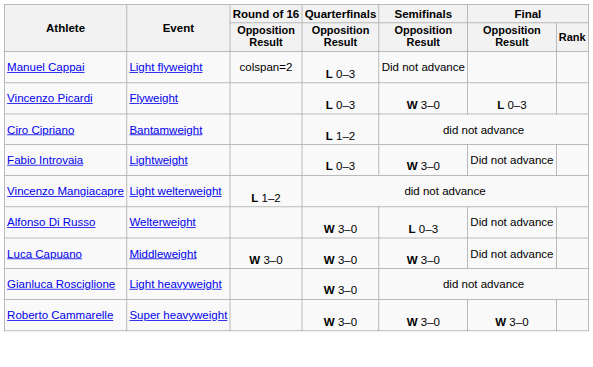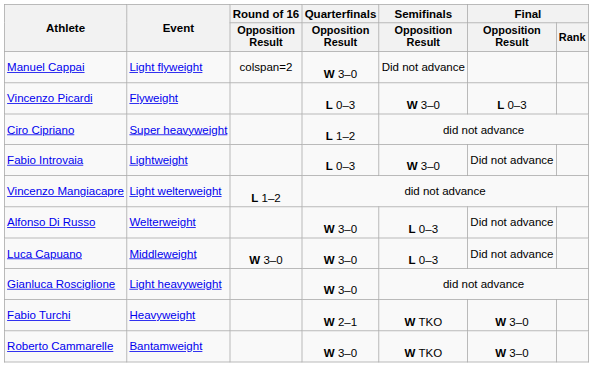(340, 74) L 0–3 -> (340, 74) W 3–0
(166, 130) Bantamweight -> (178, 130) Super heavyweight
(423, 260) W 3–0 -> (423, 260) L 0–3
+ row: (39, 316)
(178, 316) Super heavyweight -> (166, 347) Bantamweight
(423, 322) W 3–0 -> (423, 353) W TKO
